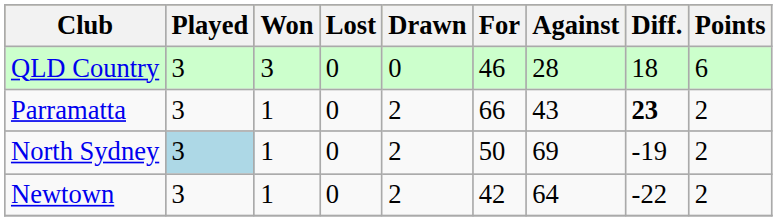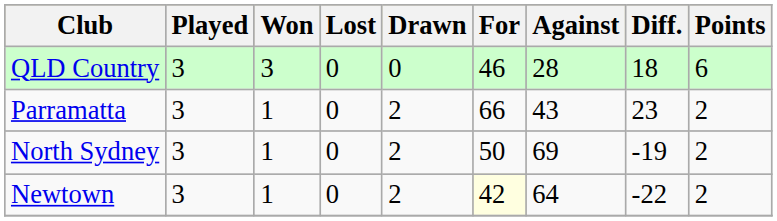(645, 109) bold -> (645, 109) normal
(178, 151) lightblue background -> (178, 151) no background
(492, 194) no background -> (492, 194) lightyellow background
